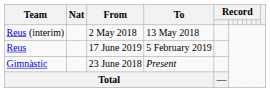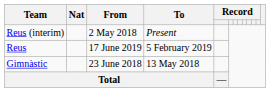(173, 32) 13 May 2018 -> (161, 32) Present
(161, 64) Present -> (173, 64) 13 May 2018
